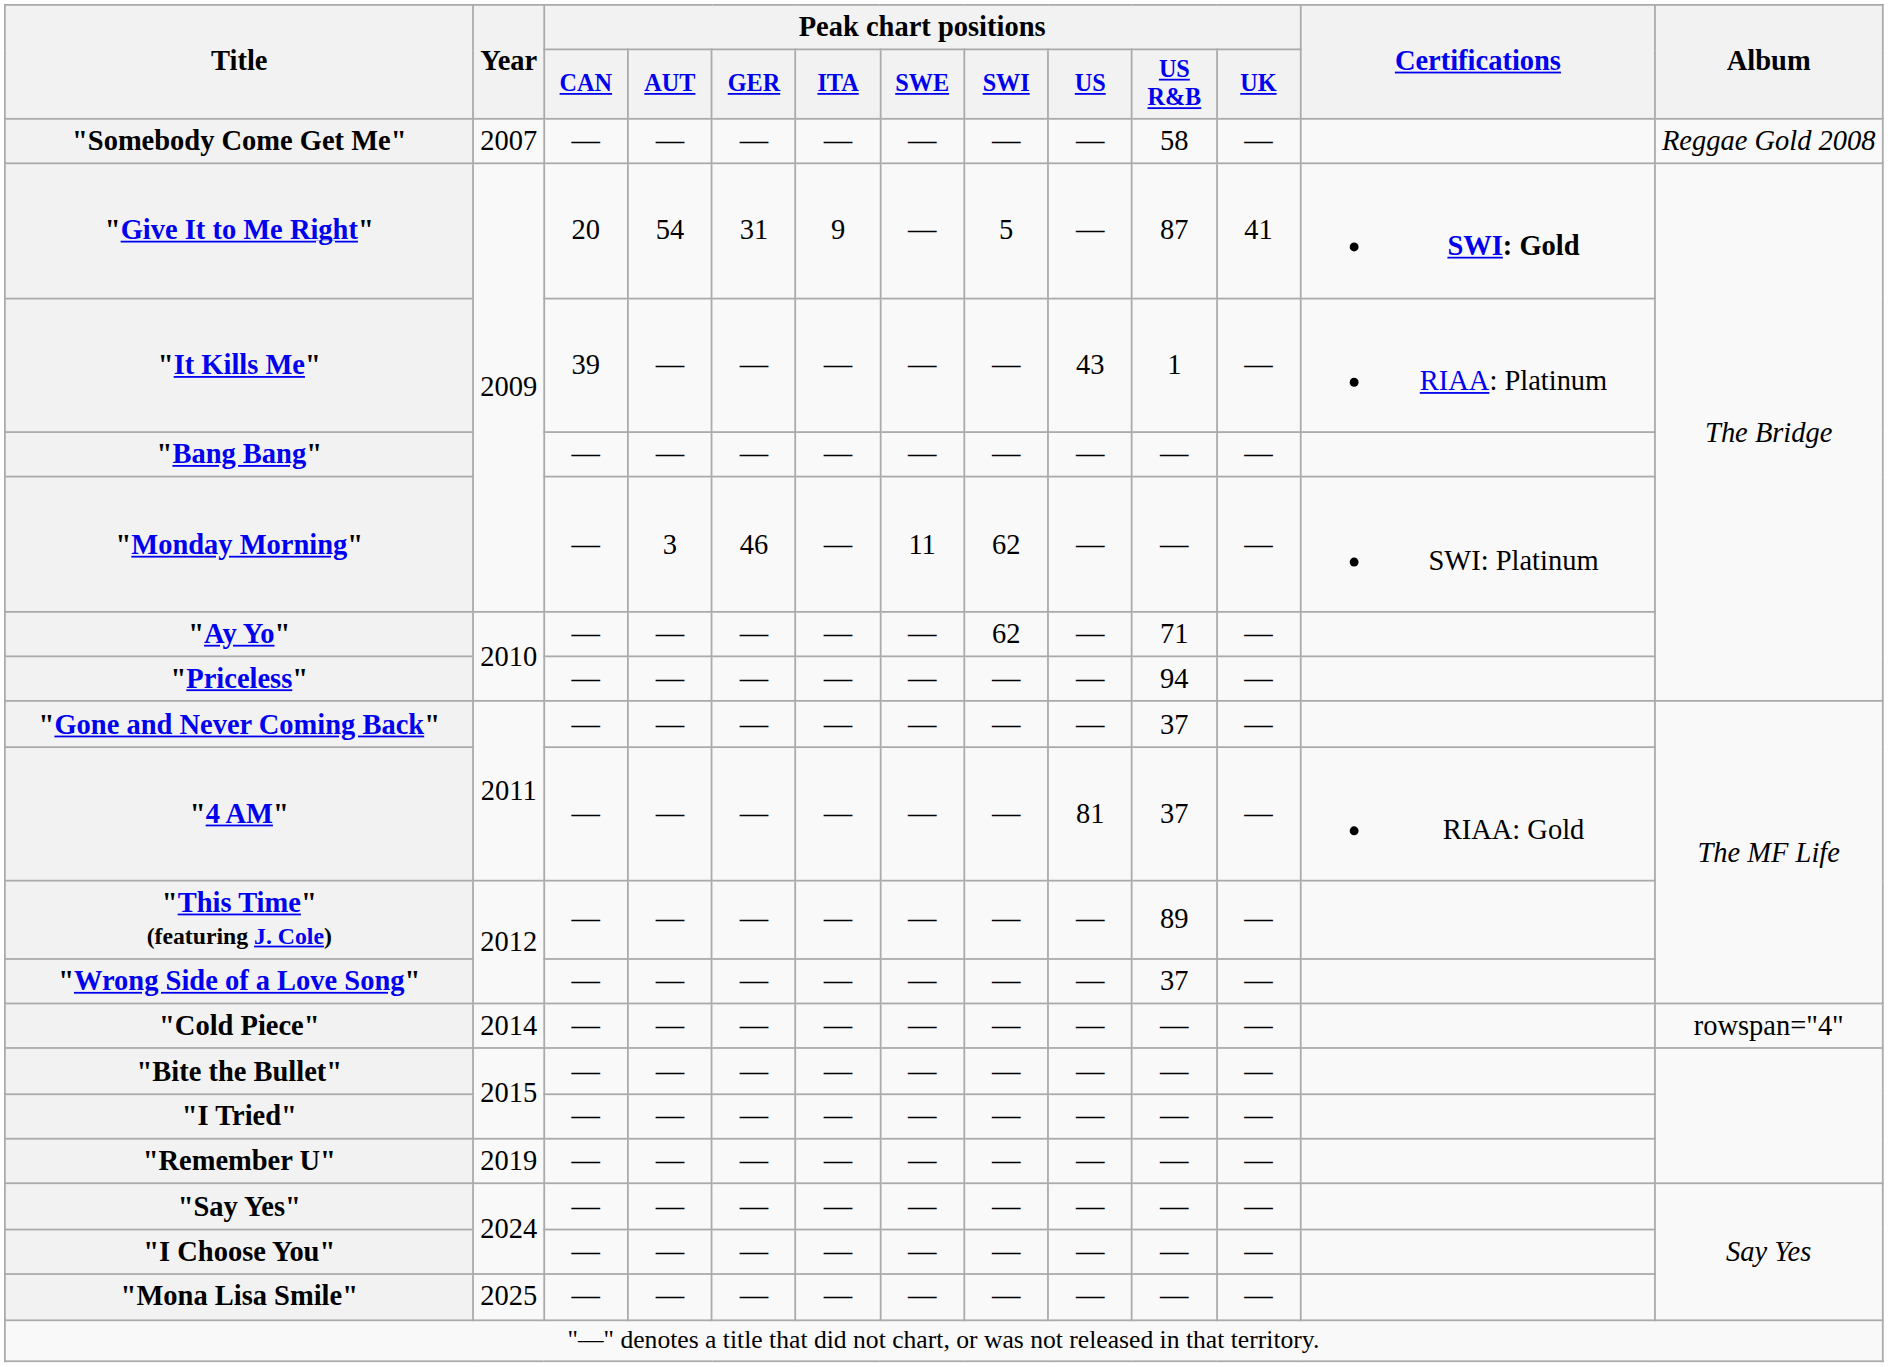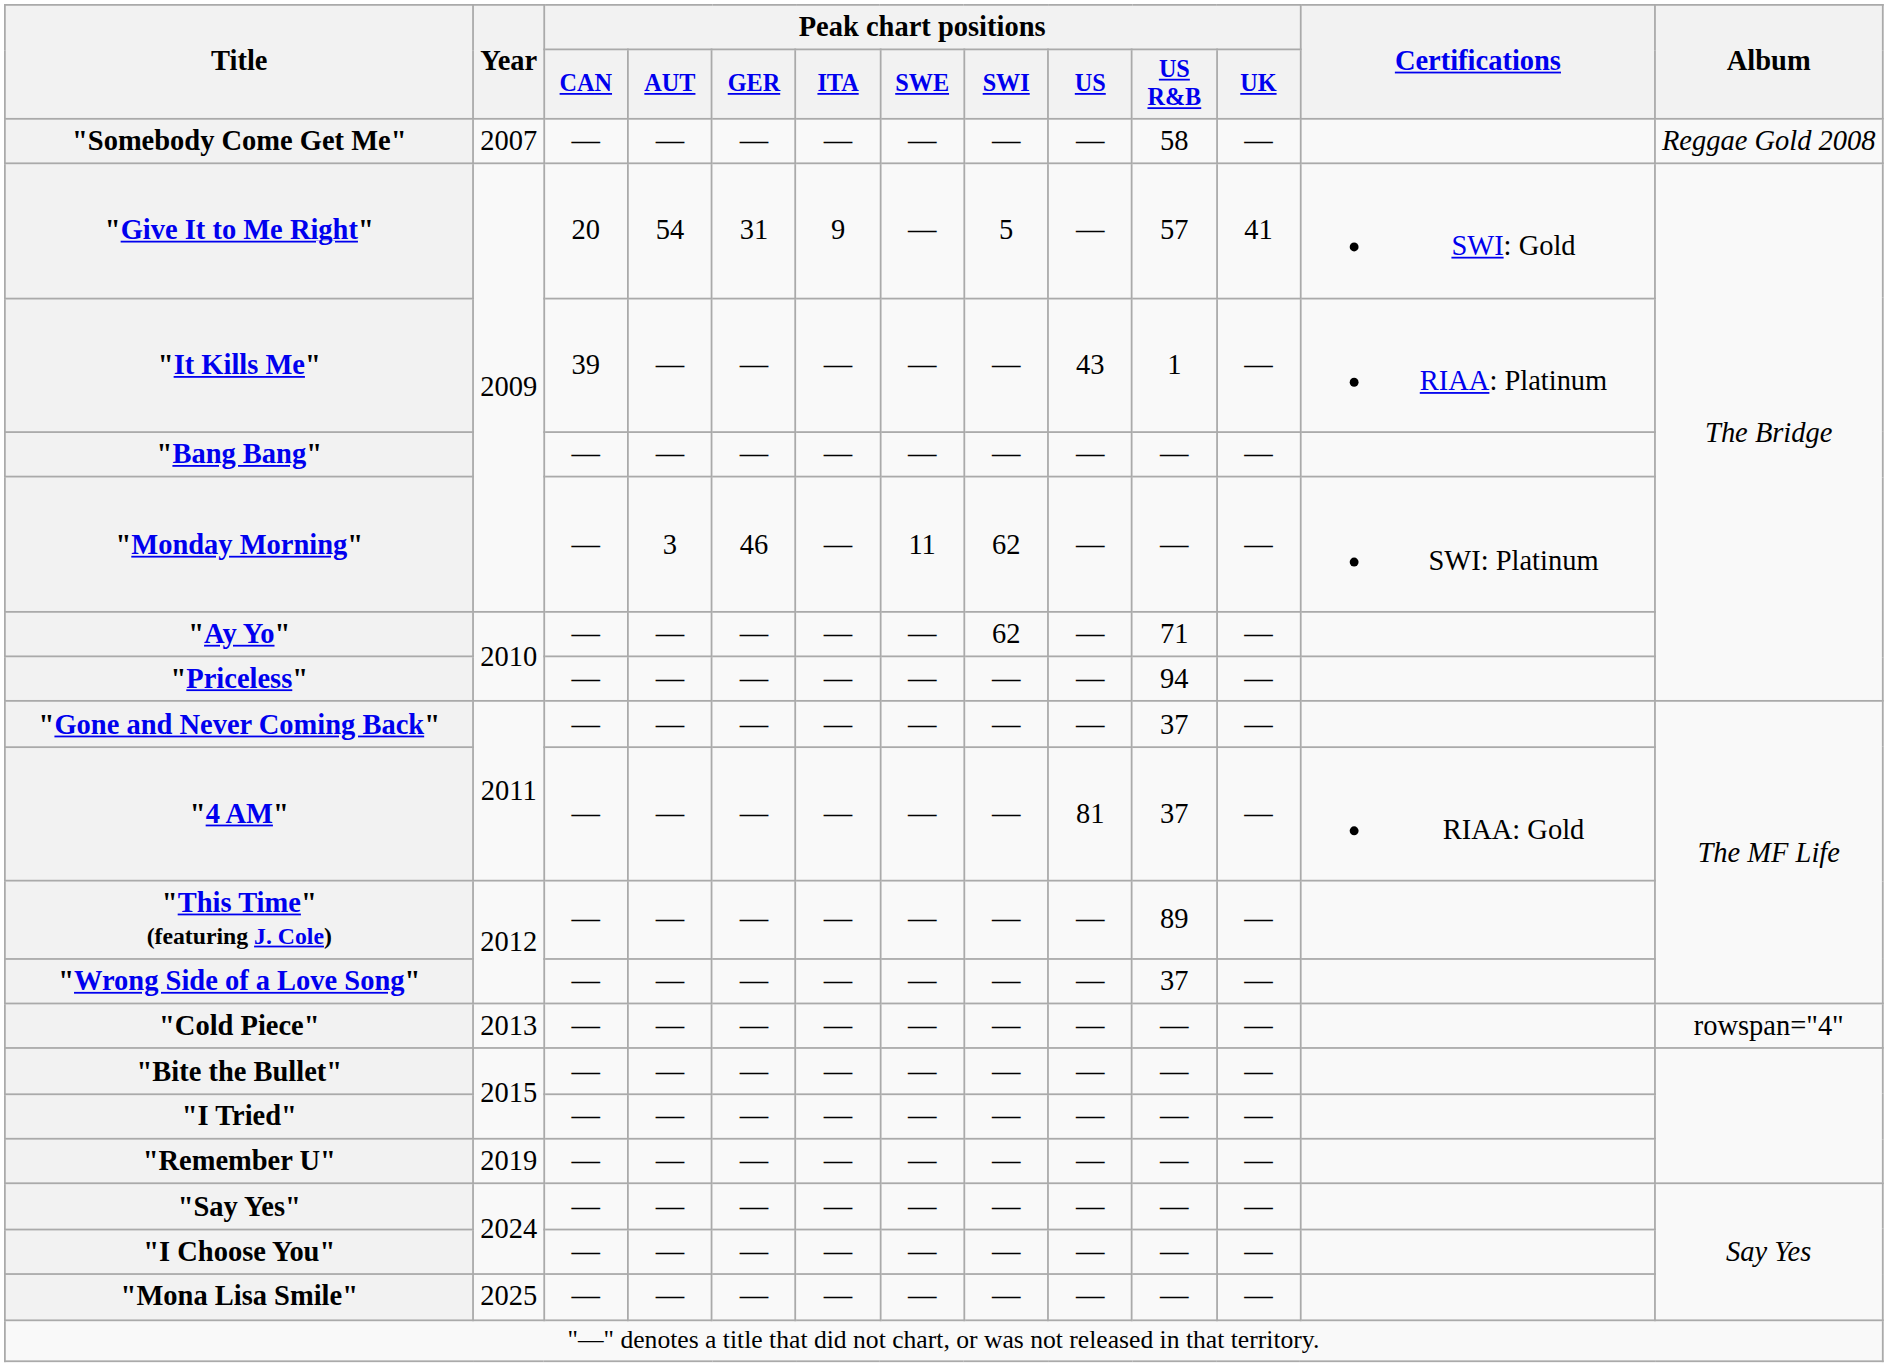(1174, 230) 87 -> (1174, 230) 57
(1478, 247) bold -> (1478, 247) normal
(509, 1025) 2014 -> (509, 1025) 2013
